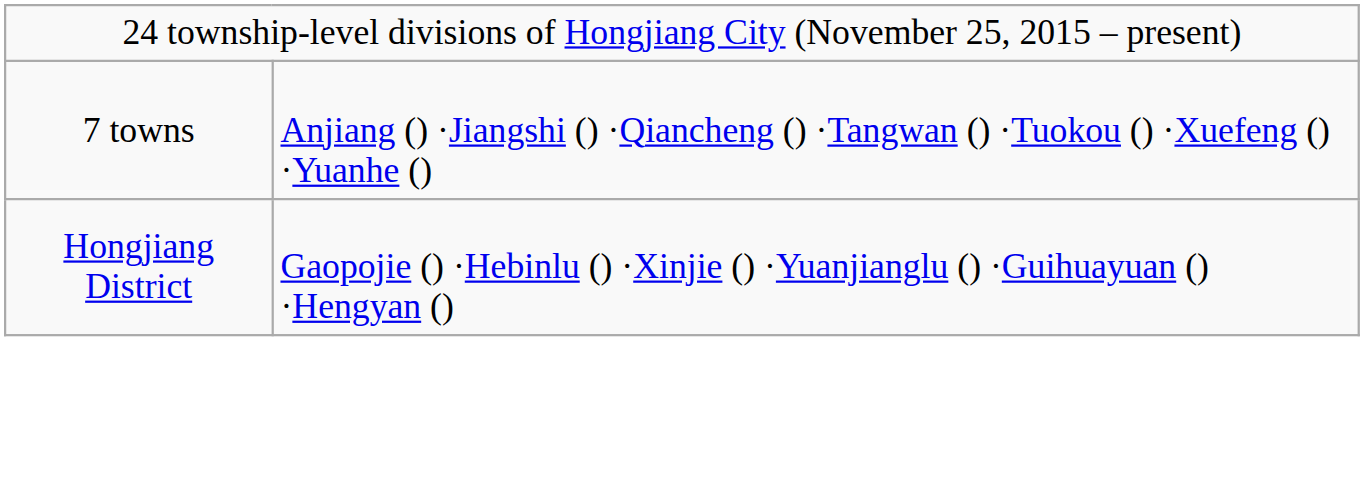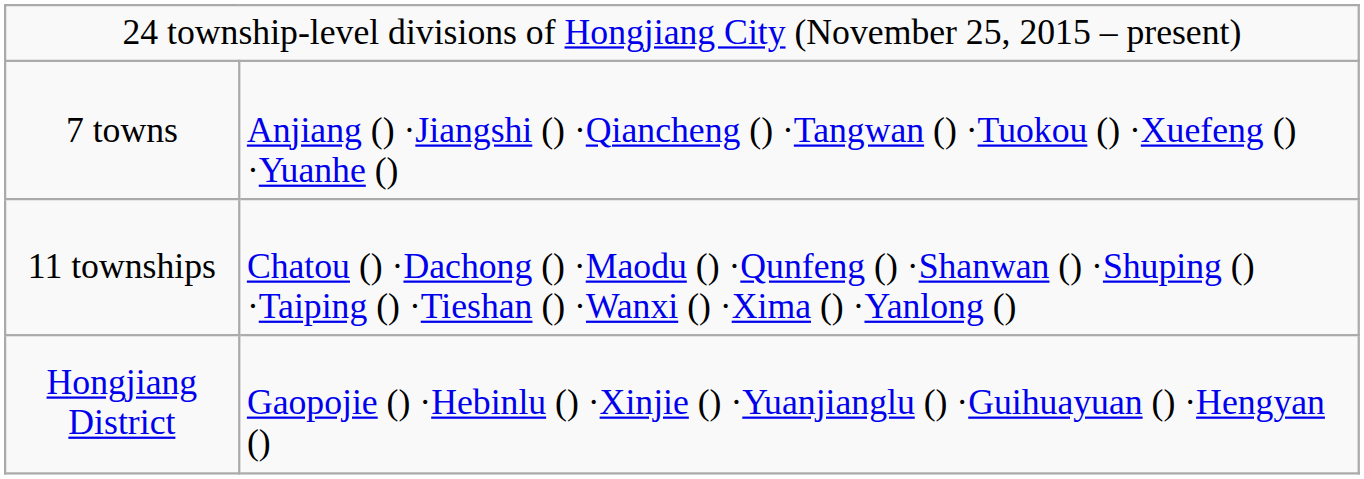+ row: (122, 266)
